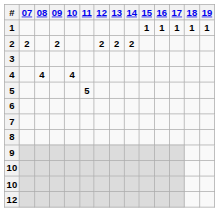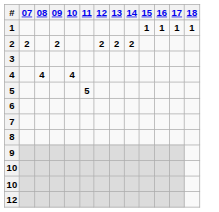- column: (207, 12)
